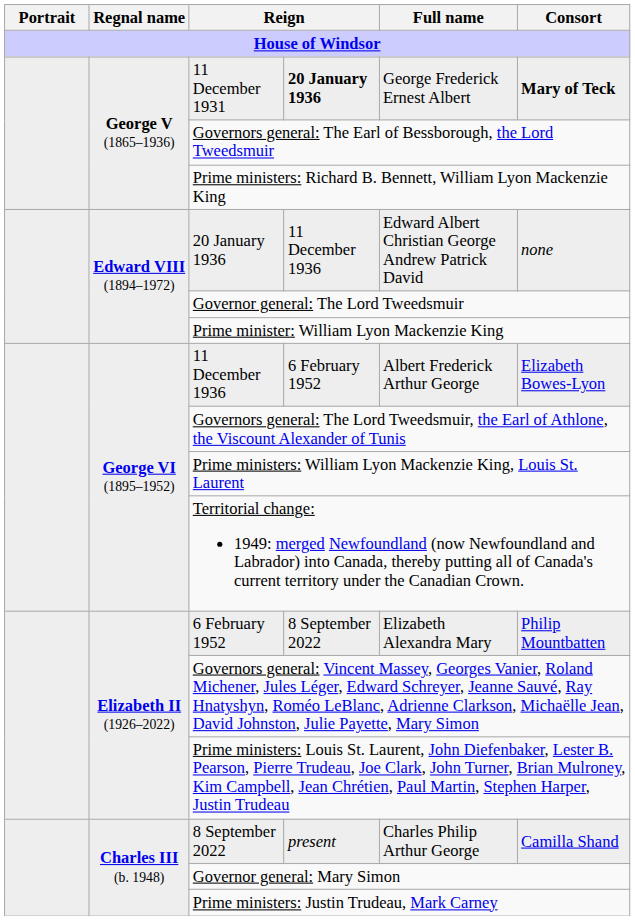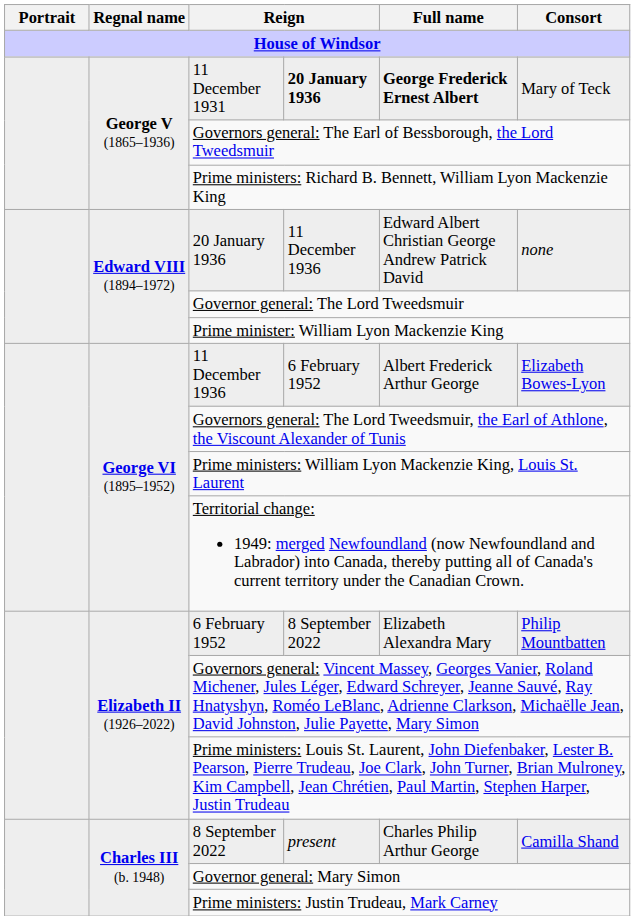(441, 88) normal -> (445, 88) bold
(568, 88) bold -> (566, 88) normal
